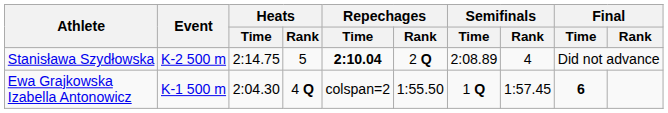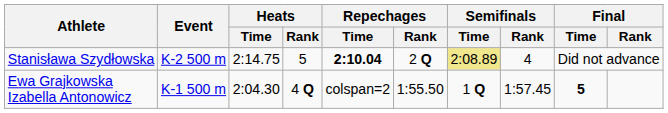(474, 59) no background -> (474, 59) khaki background
(581, 89) 6 -> (581, 89) 5
